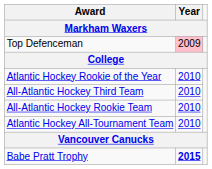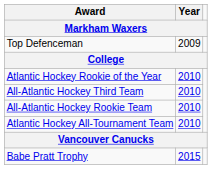(189, 44) pink background -> (189, 44) no background
(189, 156) bold -> (189, 156) normal
